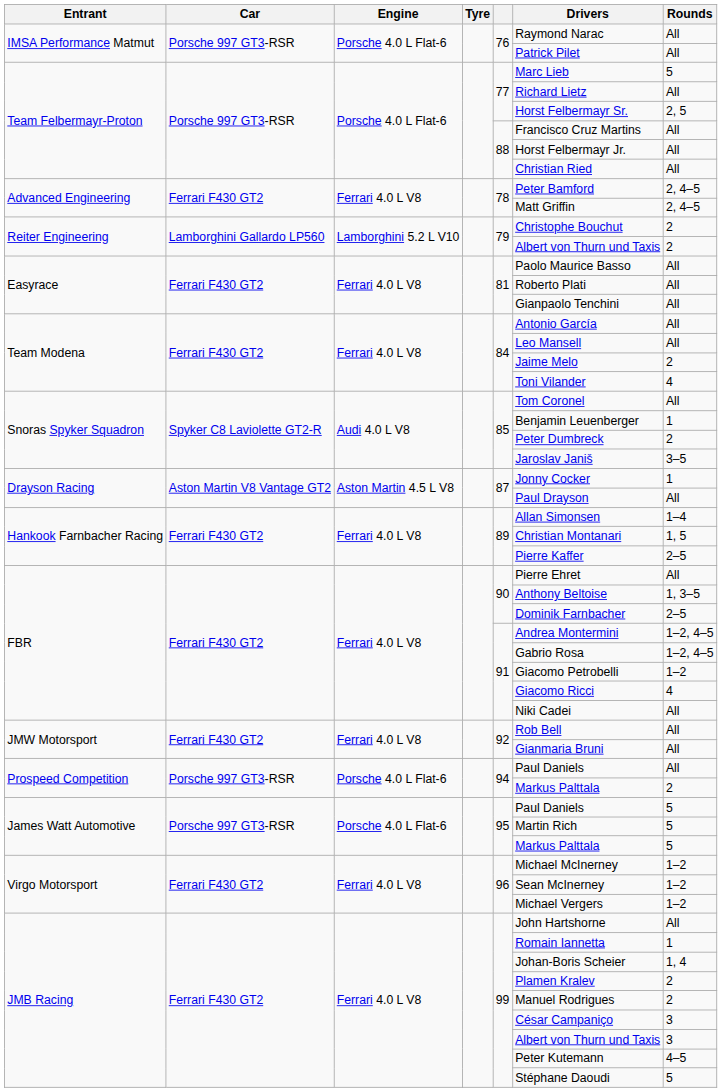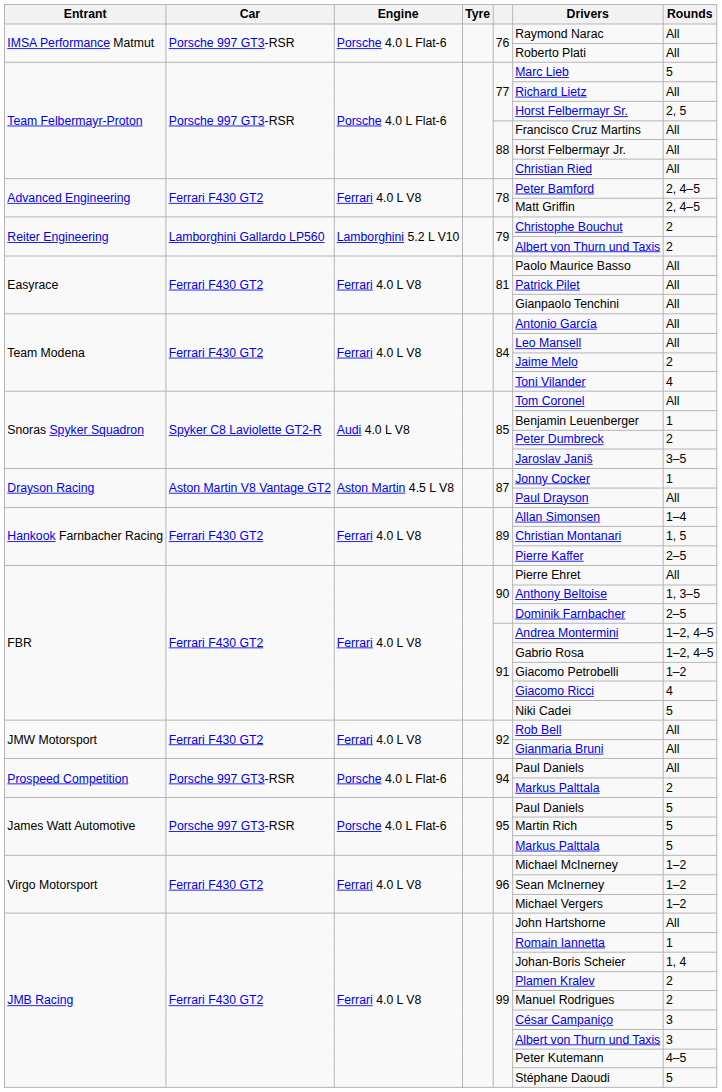(547, 53) Patrick Pilet -> (551, 53) Roberto Plati
(551, 285) Roberto Plati -> (547, 285) Patrick Pilet
(673, 711) All -> (669, 711) 5
